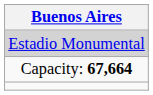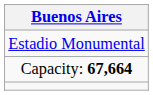(76, 43) lightgrey background -> (76, 43) no background
